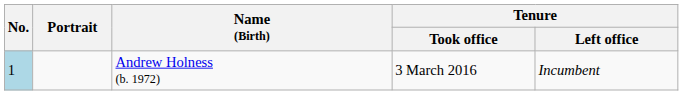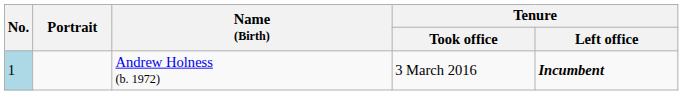(569, 70) normal -> (571, 70) bold
